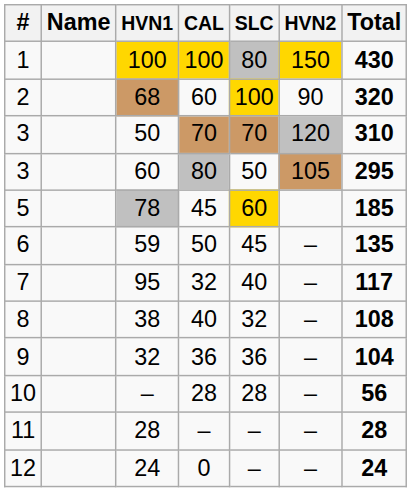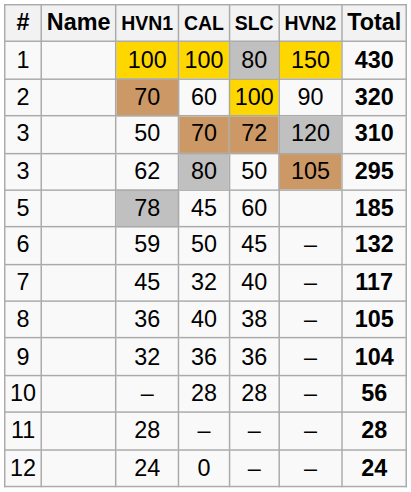(147, 97) 68 -> (147, 97) 70
(254, 134) 70 -> (254, 134) 72
(147, 171) 60 -> (147, 171) 62
(254, 208) gold background -> (254, 208) no background
(374, 245) 135 -> (374, 245) 132
(147, 282) 95 -> (147, 282) 45
(147, 319) 38 -> (147, 319) 36
(254, 319) 32 -> (254, 319) 38
(374, 319) 108 -> (374, 319) 105
